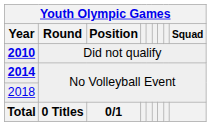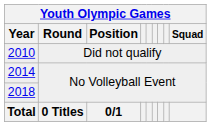(21, 53) bold -> (21, 53) normal
(21, 72) bold -> (21, 72) normal
